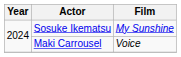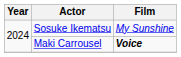(128, 44) normal -> (129, 44) bold
